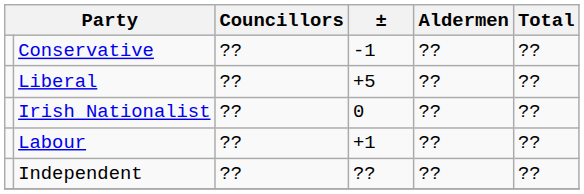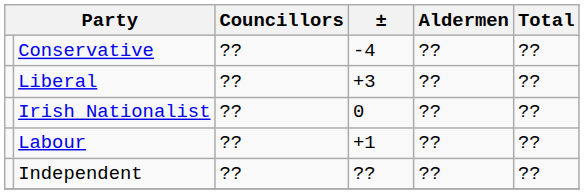(364, 51) -1 -> (364, 51) -4
(364, 82) +5 -> (364, 82) +3
